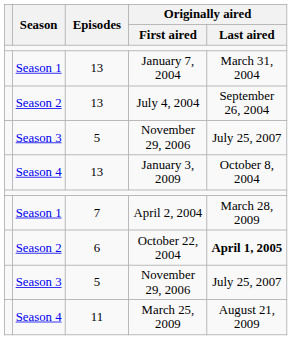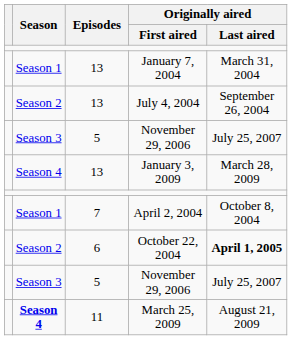(247, 172) October 8, 2004 -> (247, 172) March 28, 2009
(247, 213) March 28, 2009 -> (247, 213) October 8, 2004
(39, 317) normal -> (39, 317) bold
